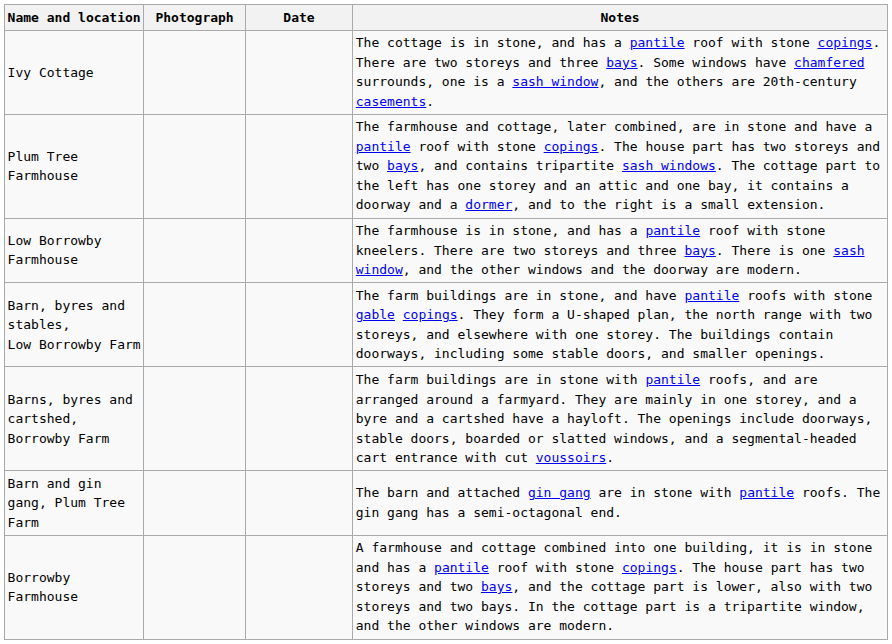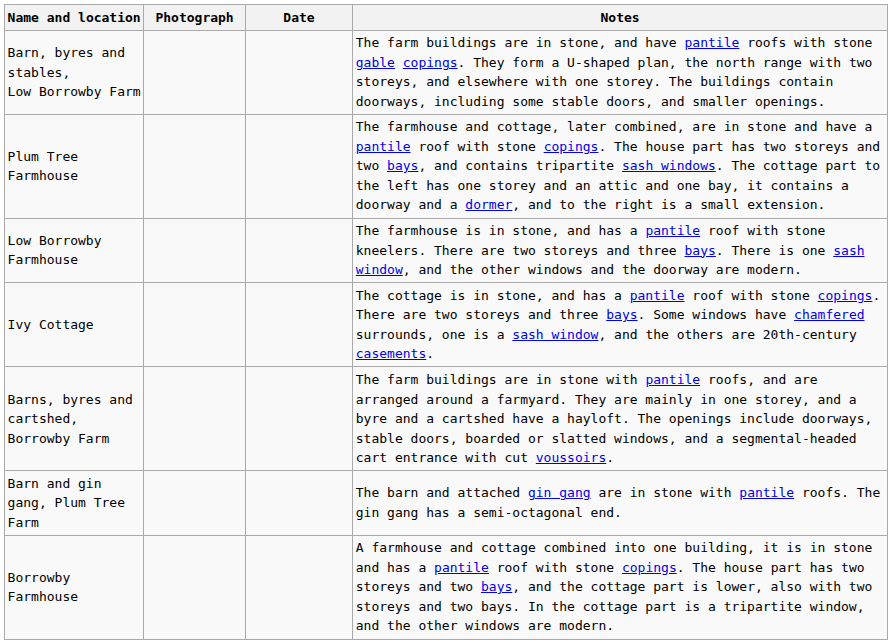rows swapped: (51, 72) <-> (74, 325)
